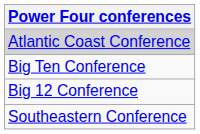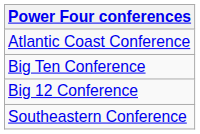(99, 41) lightgrey background -> (99, 41) no background
